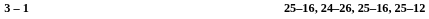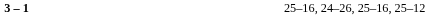(355, 8) bold -> (355, 8) normal
